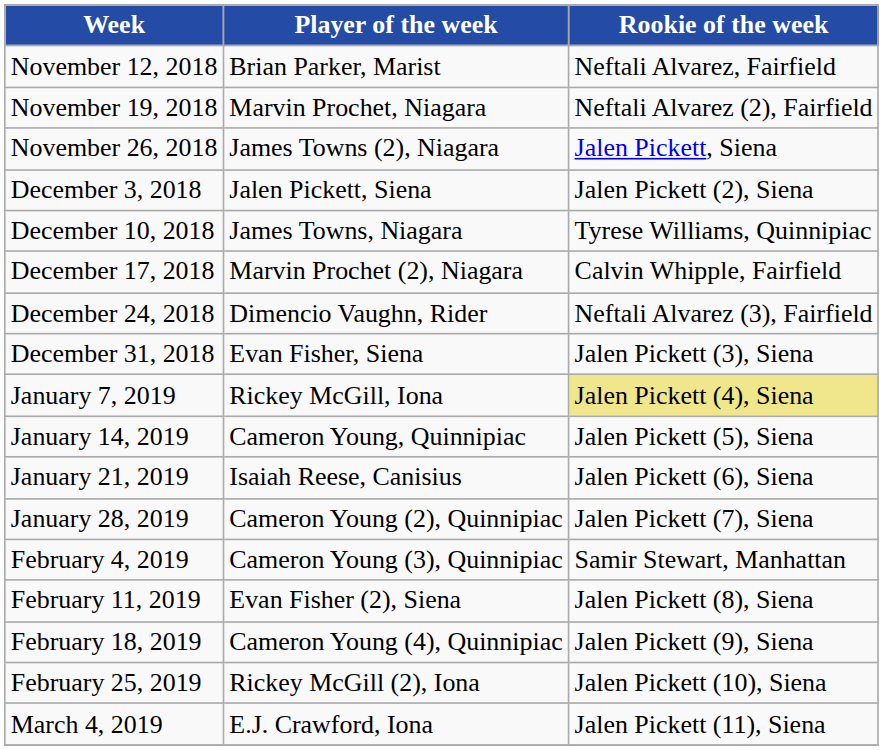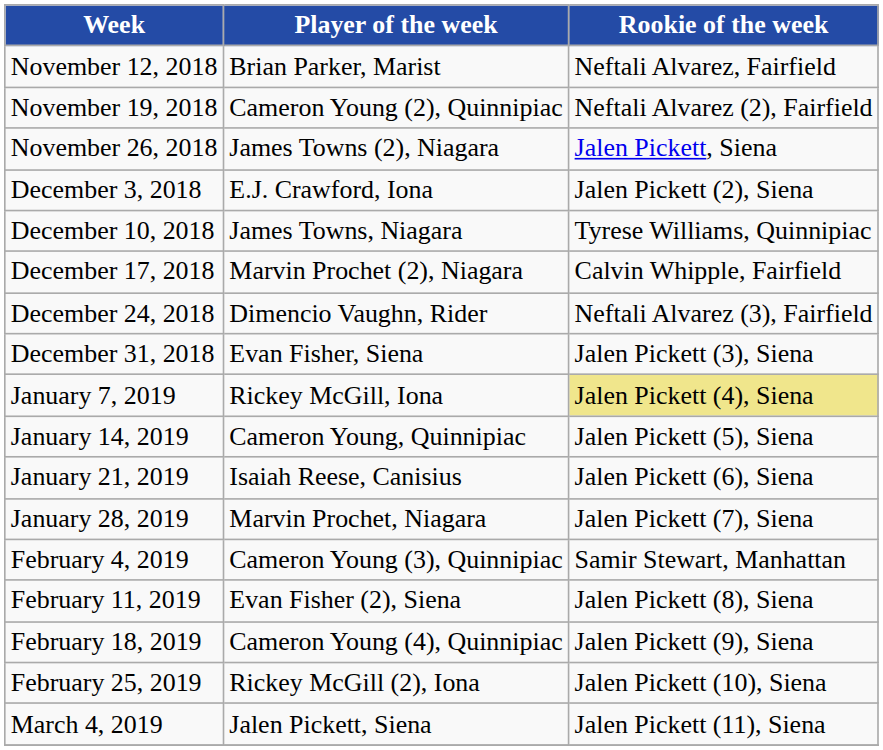(358, 107) Marvin Prochet, Niagara -> (396, 107) Cameron Young (2), Quinnipiac
(330, 189) Jalen Pickett, Siena -> (331, 189) E.J. Crawford, Iona
(396, 518) Cameron Young (2), Quinnipiac -> (358, 518) Marvin Prochet, Niagara
(331, 723) E.J. Crawford, Iona -> (330, 723) Jalen Pickett, Siena
